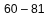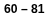(24, 9) normal -> (24, 9) bold
